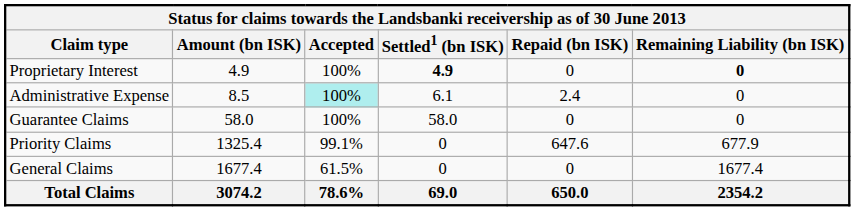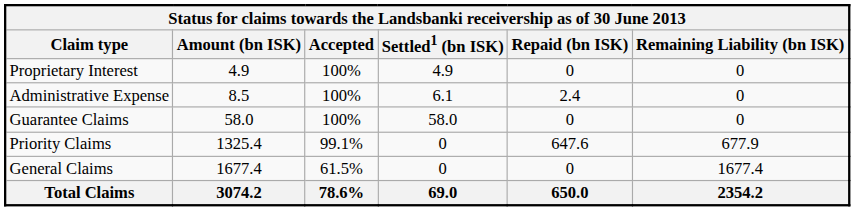(443, 71) bold -> (443, 71) normal
(740, 71) bold -> (740, 71) normal
(341, 95) paleturquoise background -> (341, 95) no background
